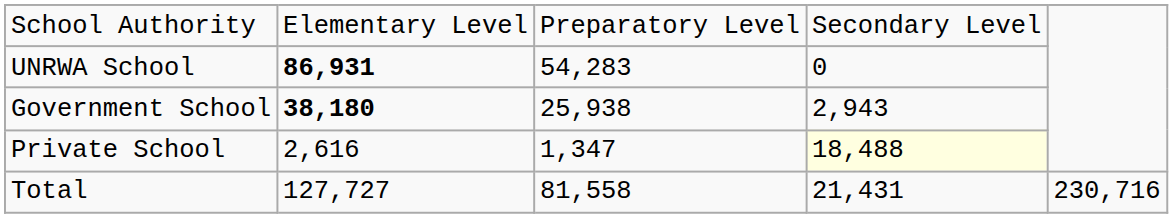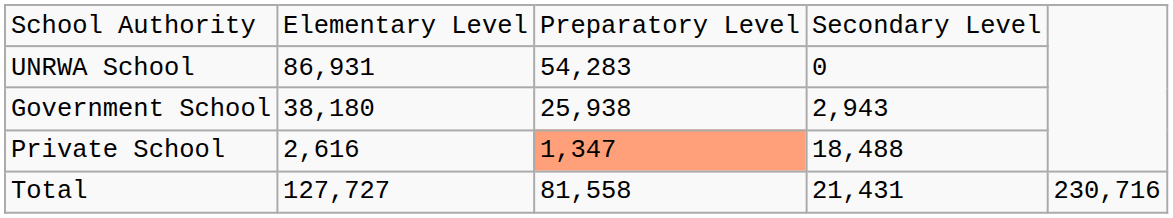(329, 67) bold -> (329, 67) normal
(329, 109) bold -> (329, 109) normal
(578, 150) no background -> (578, 150) lightsalmon background
(858, 150) lightyellow background -> (858, 150) no background
